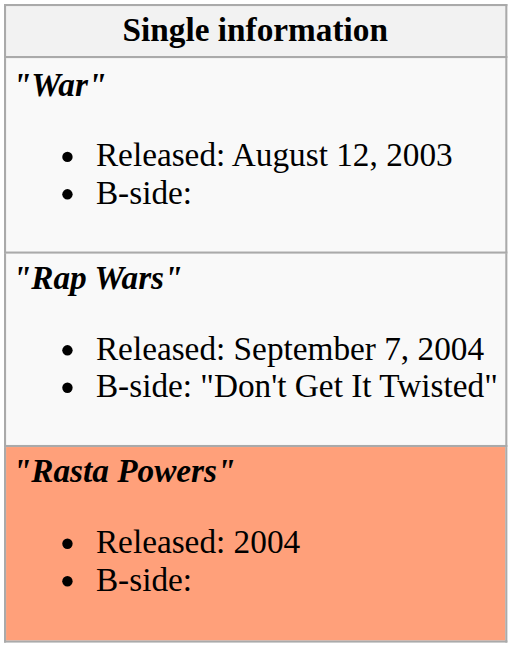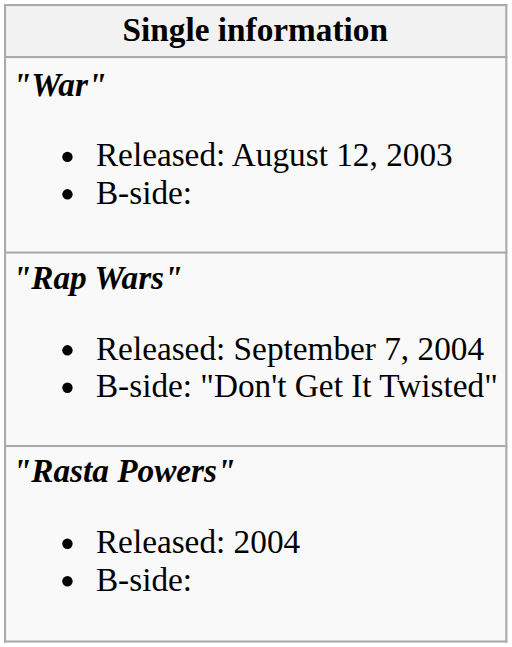(255, 527) lightsalmon background -> (255, 527) no background
